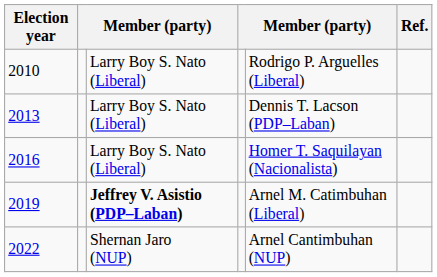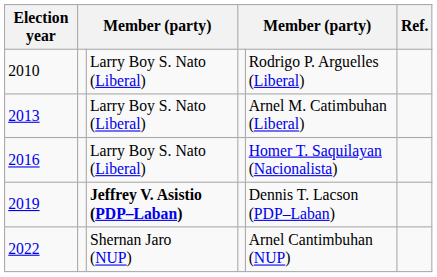(303, 115) Dennis T. Lacson (PDP–Laban) -> (318, 115) Arnel M. Catimbuhan (Liberal)
(318, 204) Arnel M. Catimbuhan (Liberal) -> (303, 204) Dennis T. Lacson (PDP–Laban)
